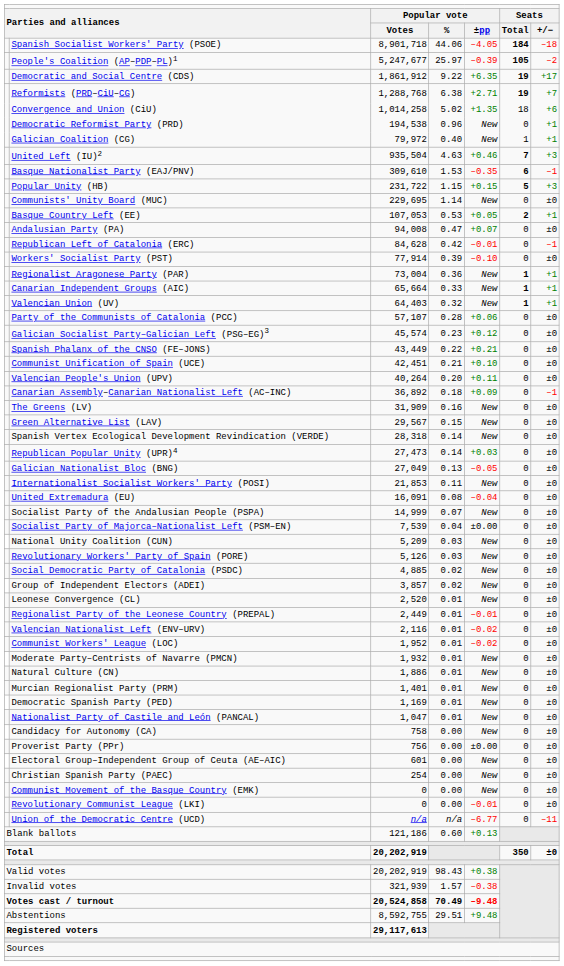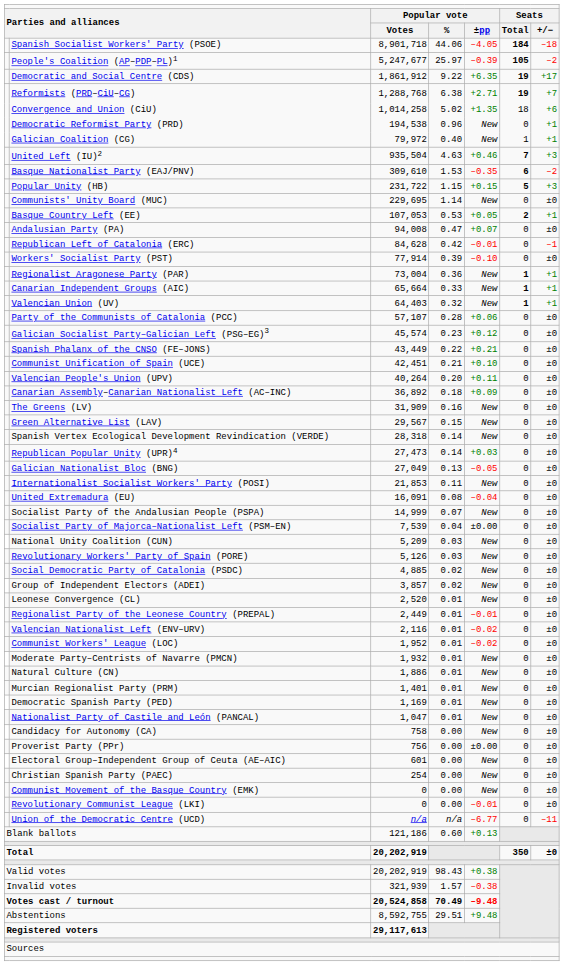(552, 172) –1 -> (552, 172) –2
(552, 393) –1 -> (552, 393) ±0
